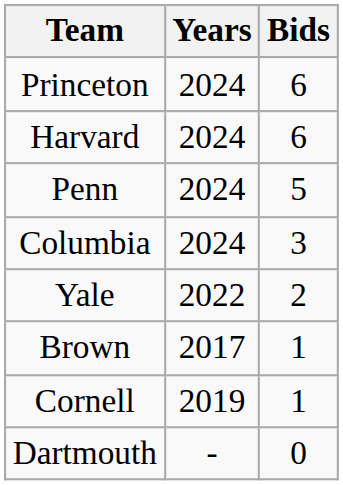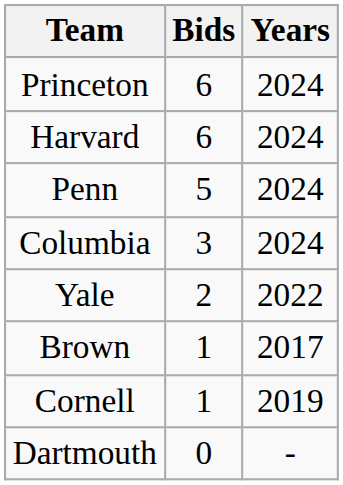columns swapped: (299, 30) <-> (212, 30)
